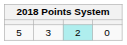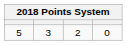(78, 32) paleturquoise background -> (78, 32) no background
